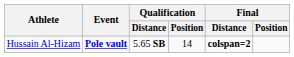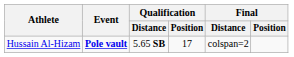(187, 44) 14 -> (187, 44) 17
(229, 44) bold -> (228, 44) normal
